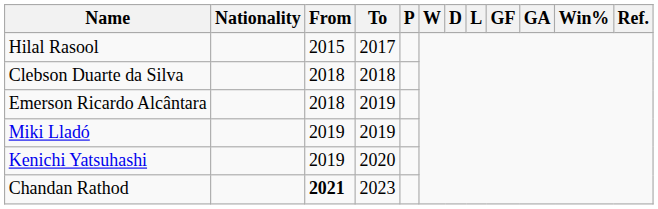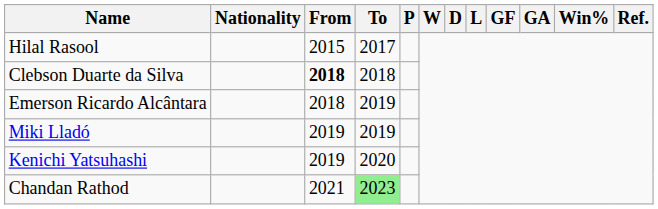(327, 75) normal -> (327, 75) bold
(327, 189) bold -> (327, 189) normal
(378, 189) no background -> (378, 189) lightgreen background
